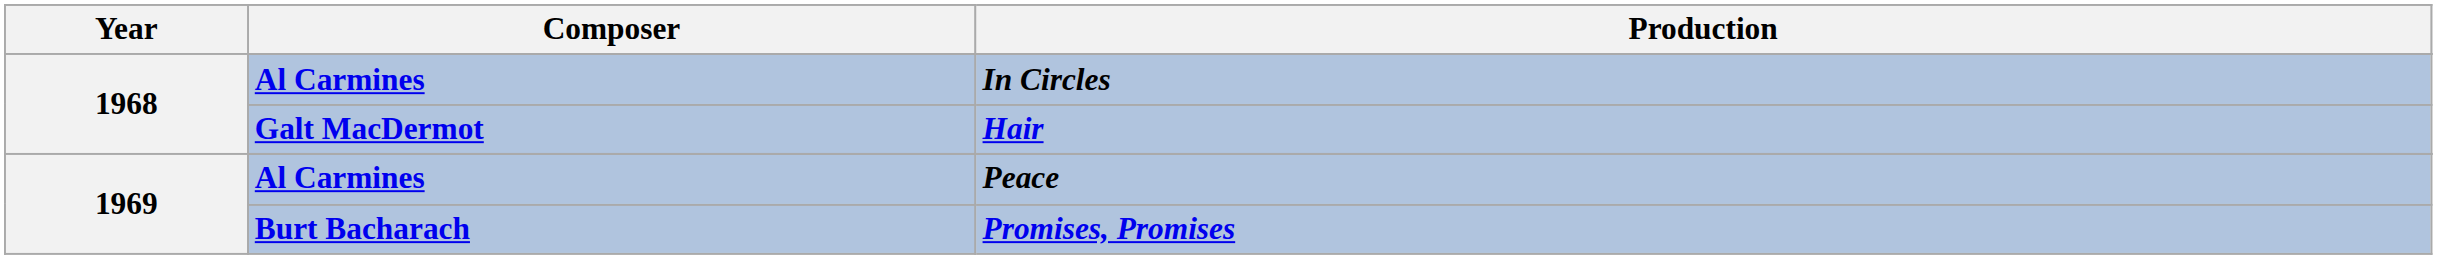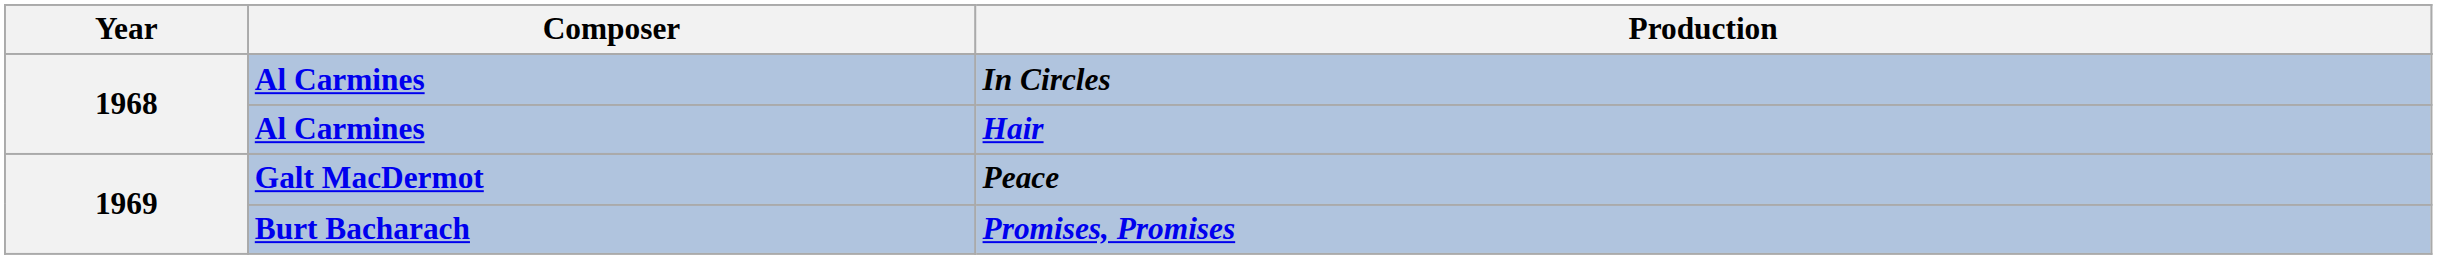(369, 128) Galt MacDermot -> (340, 128) Al Carmines
(340, 178) Al Carmines -> (369, 178) Galt MacDermot
